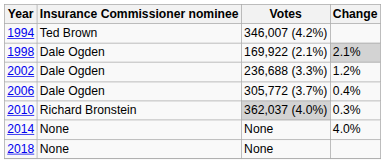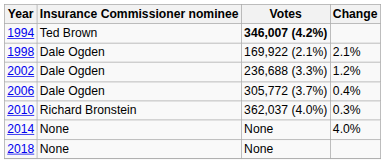(286, 33) normal -> (286, 33) bold
(347, 52) lightgrey background -> (347, 52) no background
(286, 110) lightgrey background -> (286, 110) no background
